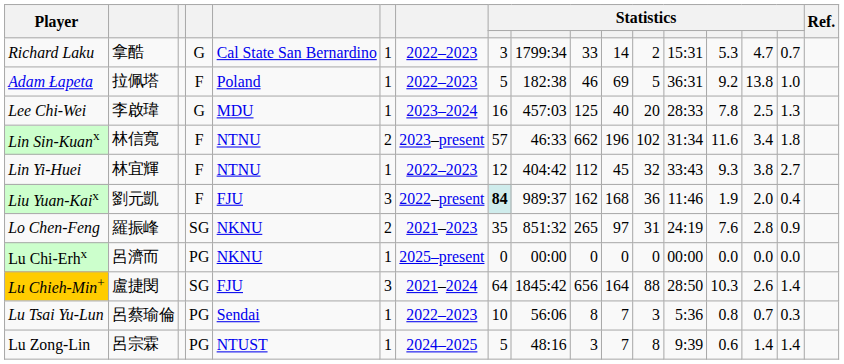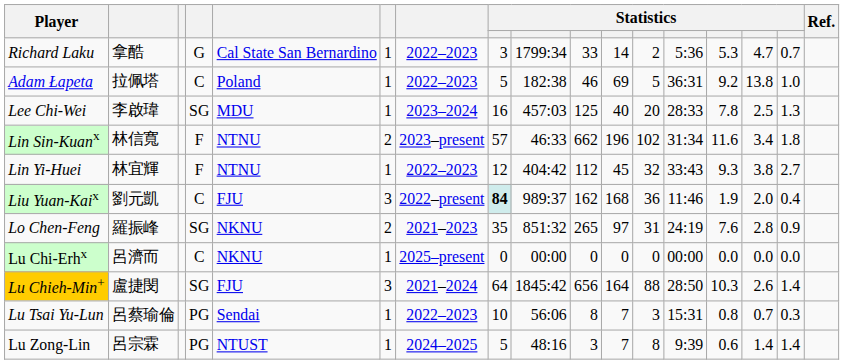(685, 52) 15:31 -> (689, 52) 5:36
(199, 81) F -> (199, 81) C
(199, 111) G -> (199, 111) SG
(199, 198) F -> (199, 198) C
(199, 257) PG -> (199, 257) C
(689, 315) 5:36 -> (685, 315) 15:31
